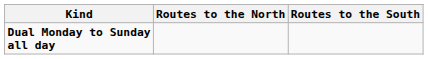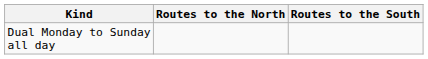(79, 39) bold -> (79, 39) normal
